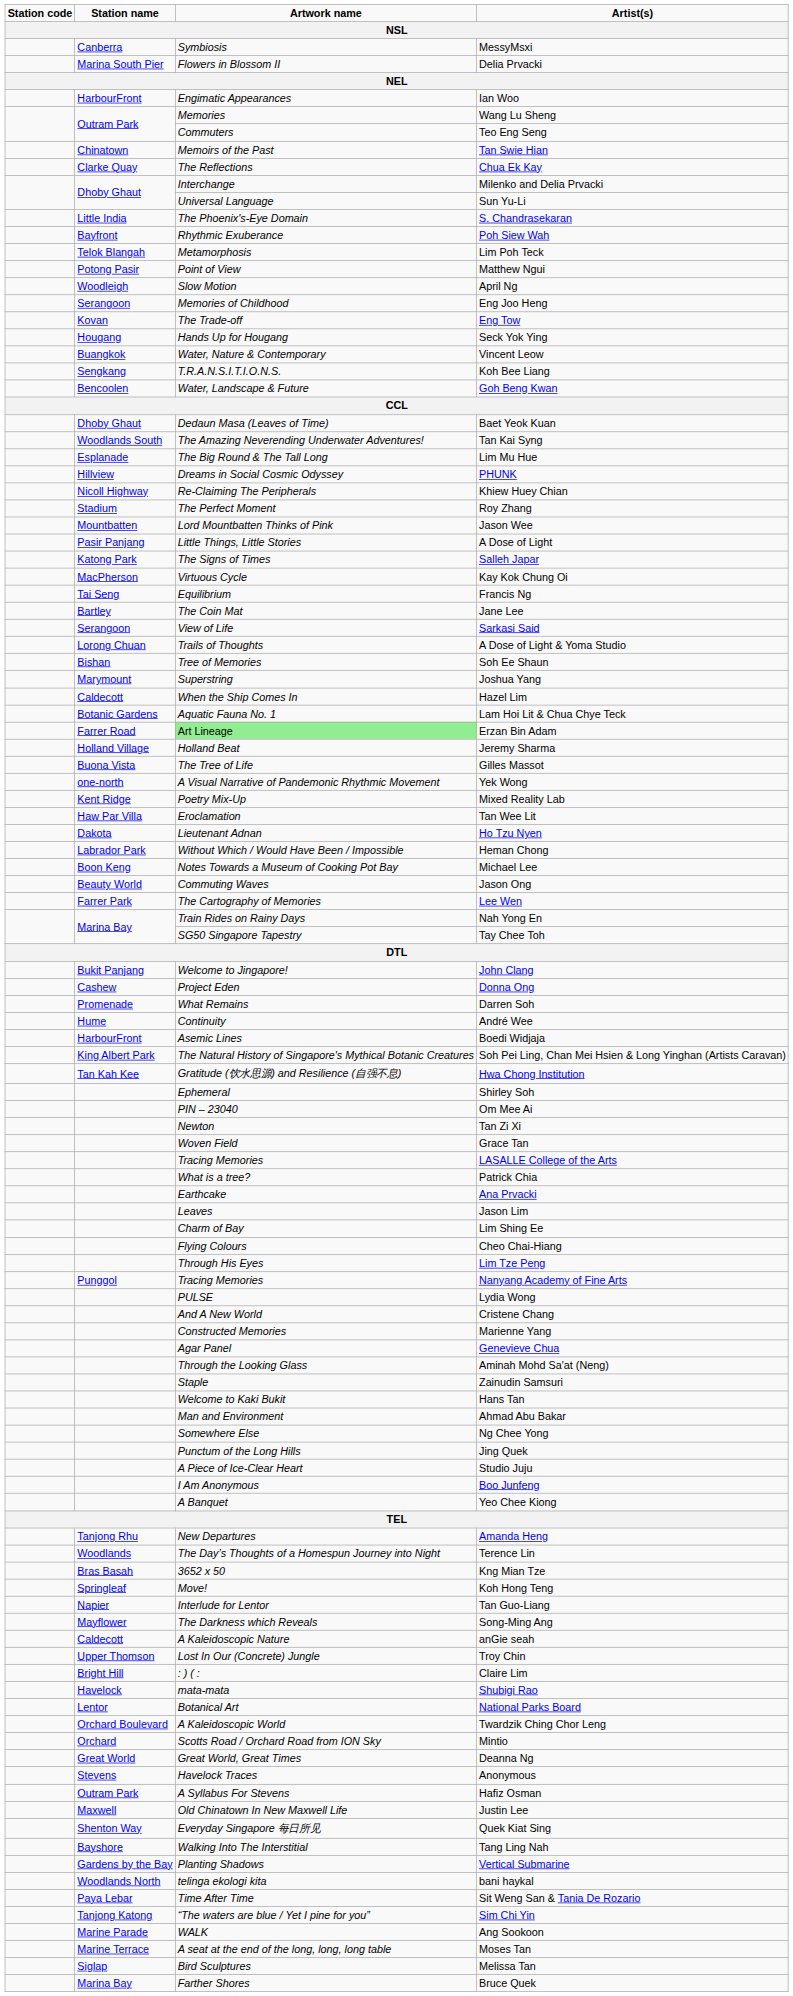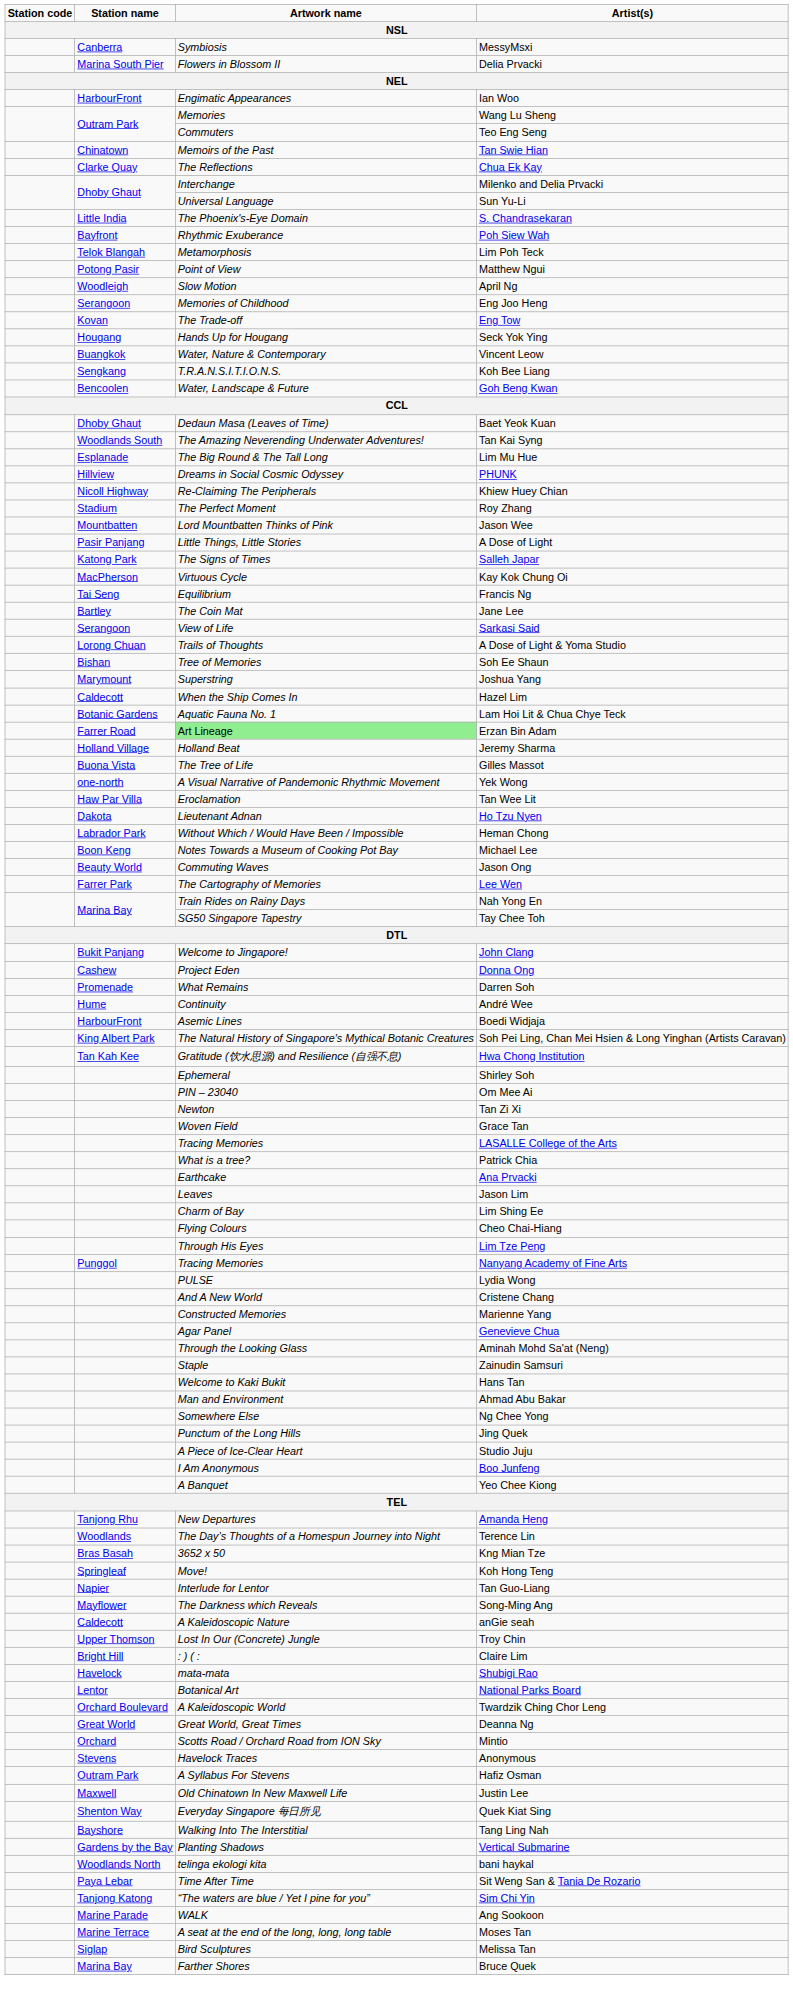- row: (522, 799)
rows swapped: (493, 1741) <-> (506, 1759)
